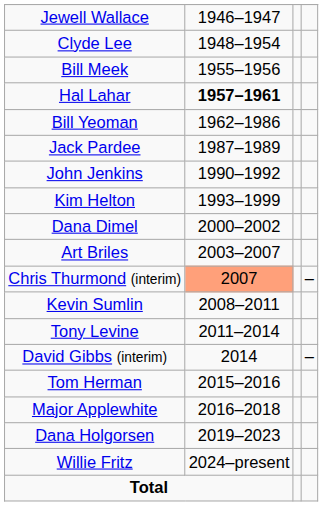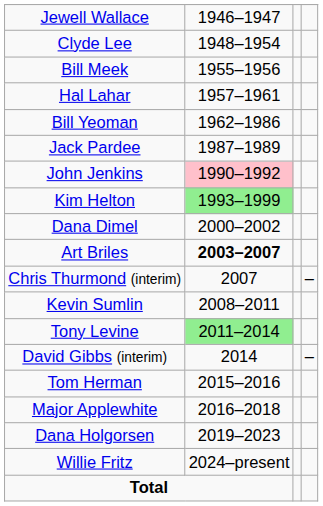(239, 95) bold -> (239, 95) normal
(239, 174) no background -> (239, 174) pink background
(239, 200) no background -> (239, 200) lightgreen background
(239, 252) normal -> (239, 252) bold
(239, 278) lightsalmon background -> (239, 278) no background
(239, 331) no background -> (239, 331) lightgreen background
